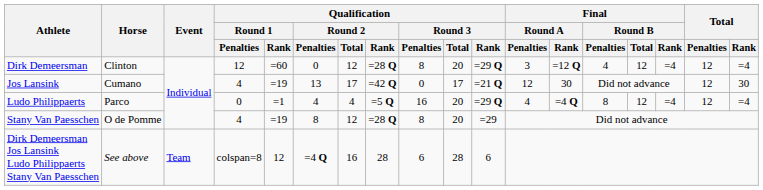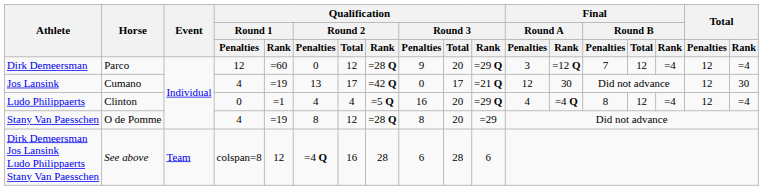(121, 66) Clinton -> (117, 66) Parco
(421, 66) 8 -> (421, 66) 9
(605, 66) 4 -> (605, 66) 7
(117, 102) Parco -> (121, 102) Clinton
